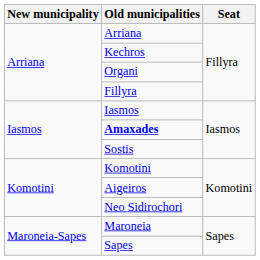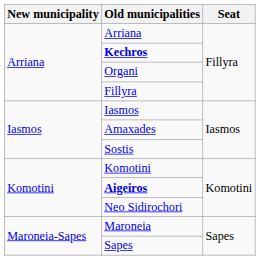(125, 52) normal -> (126, 52) bold
(131, 129) bold -> (130, 129) normal
(125, 187) normal -> (126, 187) bold
